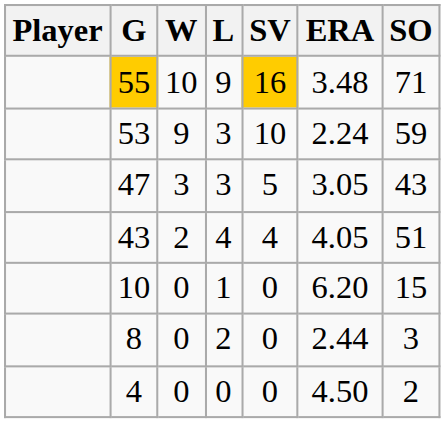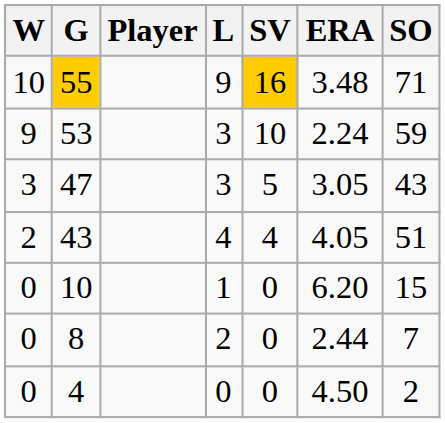columns swapped: (58, 30) <-> (181, 30)
(411, 339) 3 -> (411, 339) 7
